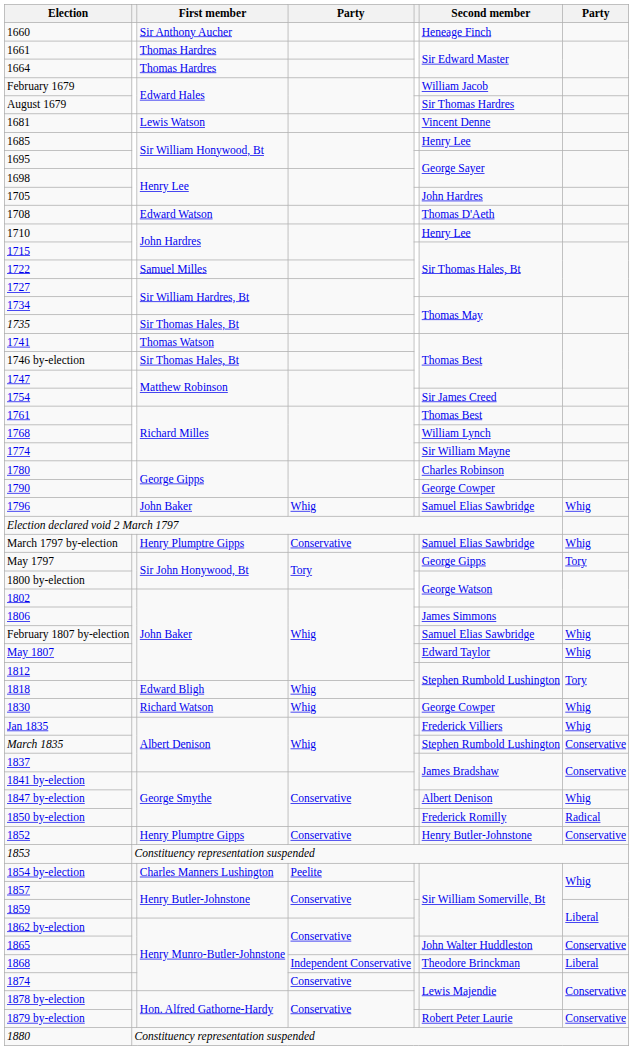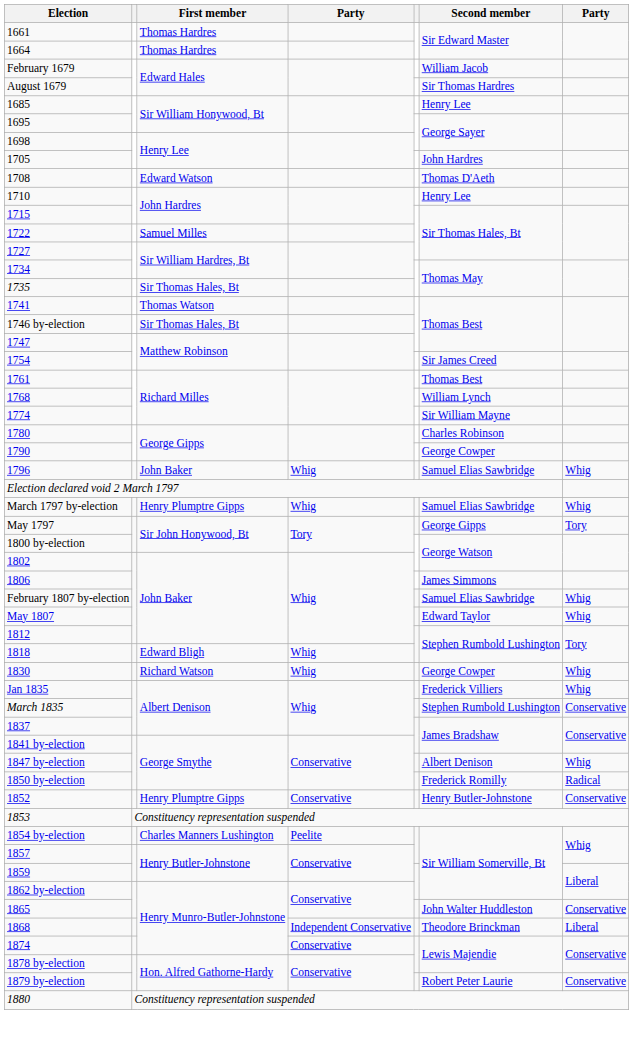- row: (19, 31)
- row: (19, 123)
(321, 543) Conservative -> (303, 506) Whig
